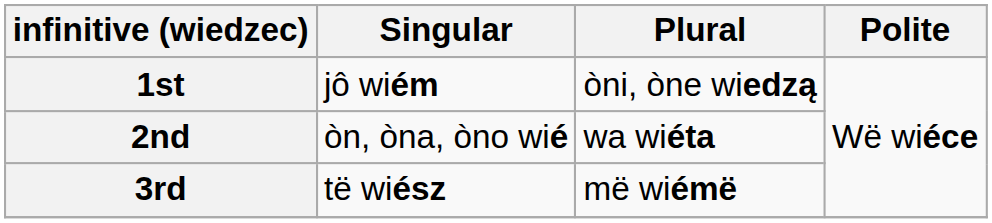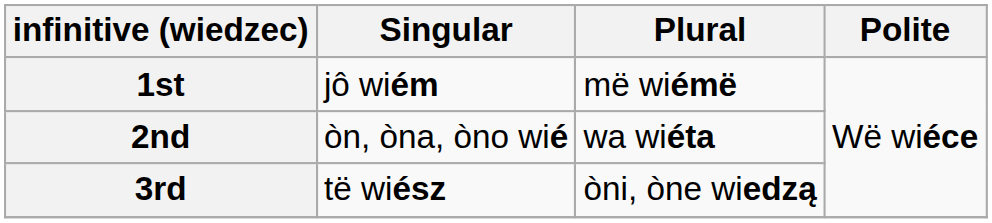(700, 83) òni, òne wiedzą -> (660, 83) më wiémë
(660, 189) më wiémë -> (700, 189) òni, òne wiedzą
